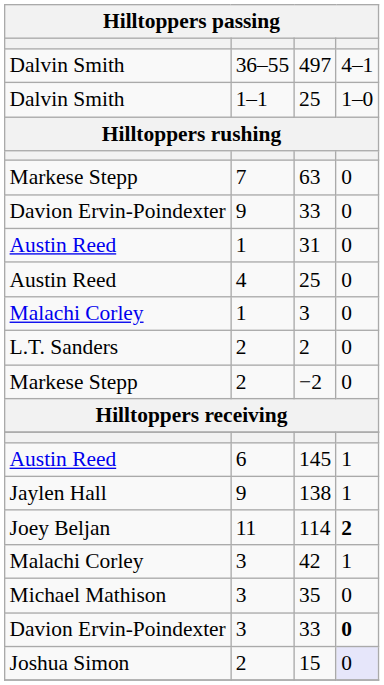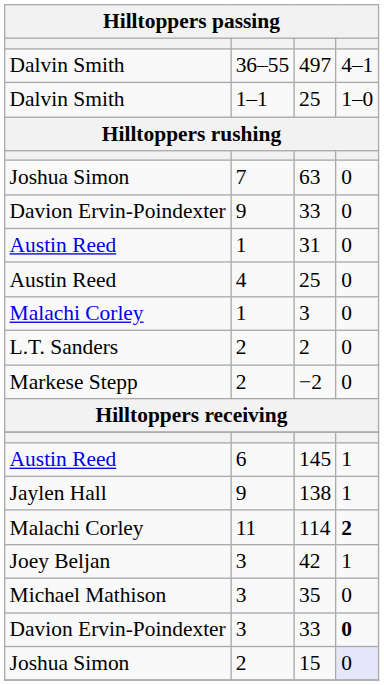(74, 177) Markese Stepp -> (69, 177) Joshua Simon
(60, 527) Joey Beljan -> (77, 527) Malachi Corley
(77, 561) Malachi Corley -> (60, 561) Joey Beljan
